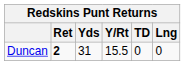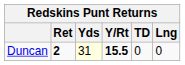(84, 51) no background -> (84, 51) lightyellow background
(117, 51) normal -> (117, 51) bold
